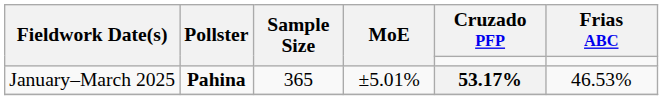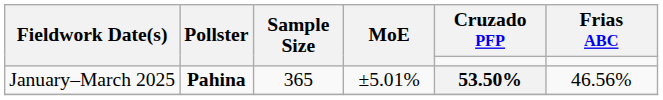(490, 80) 53.17% -> (490, 80) 53.50%
(601, 80) 46.53% -> (601, 80) 46.56%
